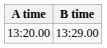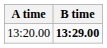(77, 33) normal -> (77, 33) bold
